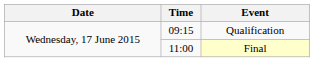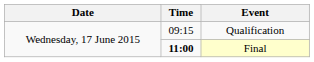(181, 48) normal -> (181, 48) bold
